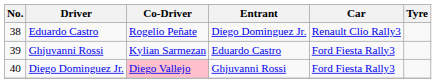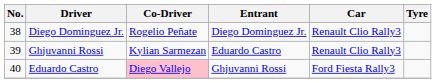(64, 31) Eduardo Castro -> (76, 31) Diego Dominguez Jr.
(353, 50) Ford Fiesta Rally3 -> (356, 50) Renault Clio Rally3
(76, 68) Diego Dominguez Jr. -> (64, 68) Eduardo Castro
